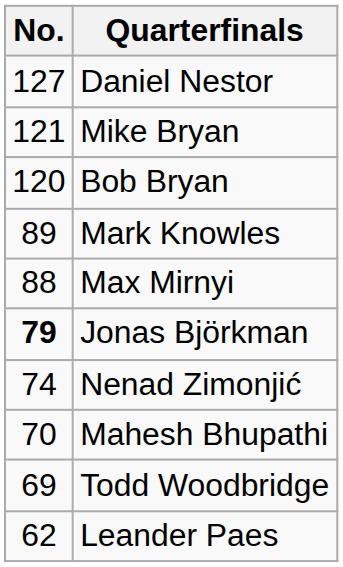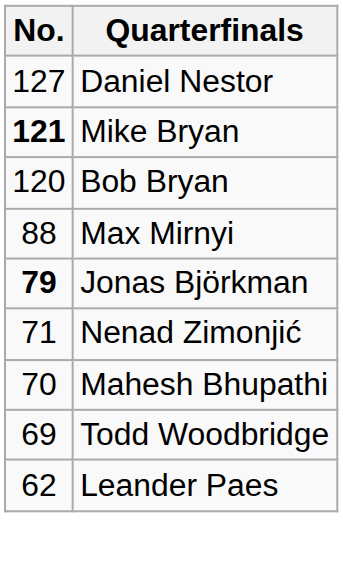(39, 131) normal -> (39, 131) bold
- row: (180, 232)
(39, 384) 74 -> (39, 333) 71
